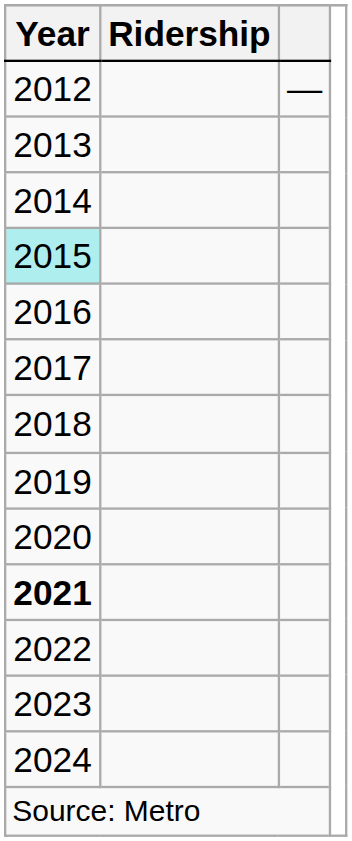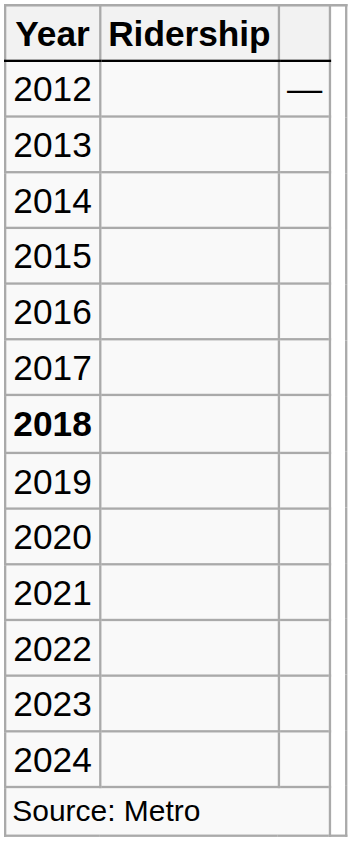(53, 257) paleturquoise background -> (53, 257) no background
(53, 424) normal -> (53, 424) bold
(53, 592) bold -> (53, 592) normal
